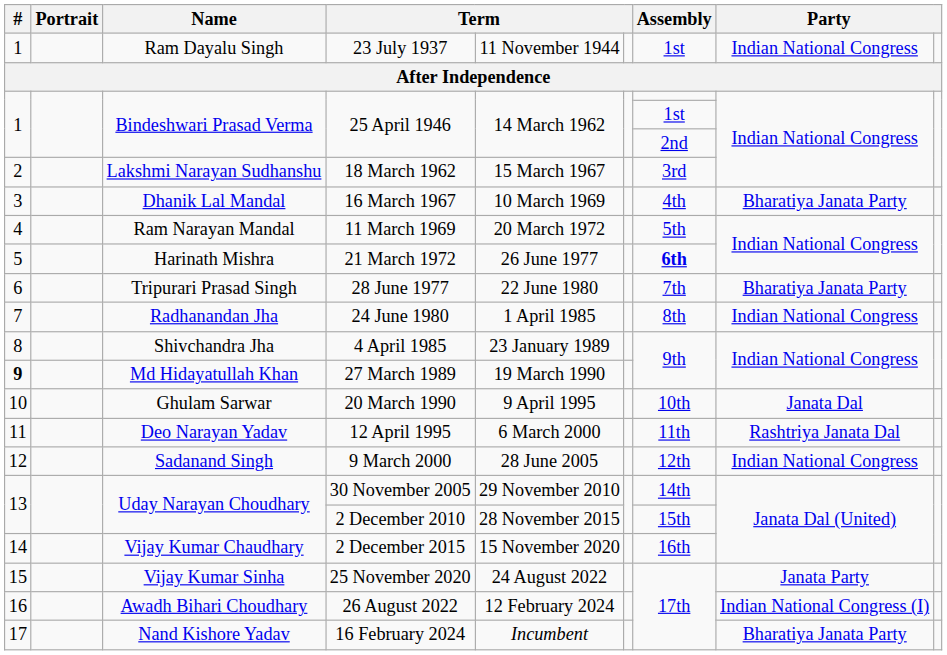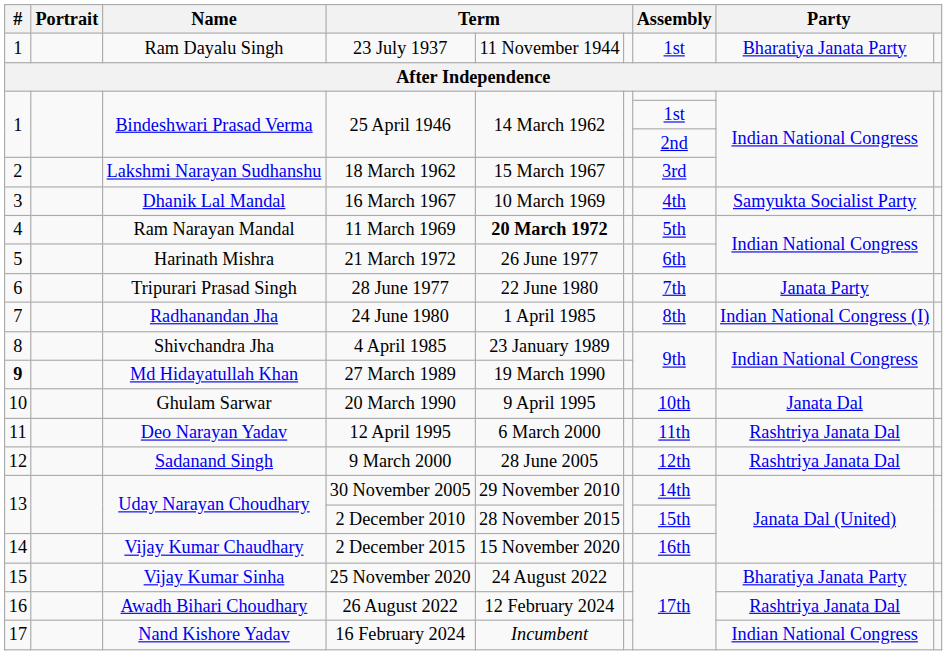(825, 47) Indian National Congress -> (825, 47) Bharatiya Janata Party
(825, 200) Bharatiya Janata Party -> (825, 200) Samyukta Socialist Party
(549, 229) normal -> (549, 229) bold
(674, 258) bold -> (674, 258) normal
(825, 287) Bharatiya Janata Party -> (825, 287) Janata Party
(825, 316) Indian National Congress -> (825, 316) Indian National Congress (I)
(825, 461) Indian National Congress -> (825, 461) Rashtriya Janata Dal
(825, 576) Janata Party -> (825, 576) Bharatiya Janata Party
(825, 605) Indian National Congress (I) -> (825, 605) Rashtriya Janata Dal
(825, 634) Bharatiya Janata Party -> (825, 634) Indian National Congress
